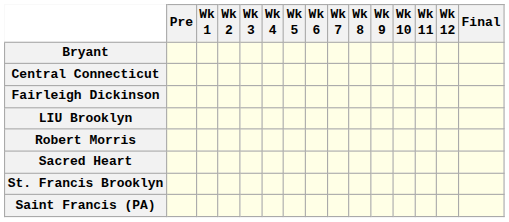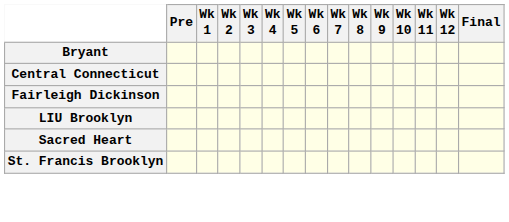- row: (86, 140)
- row: (86, 205)
